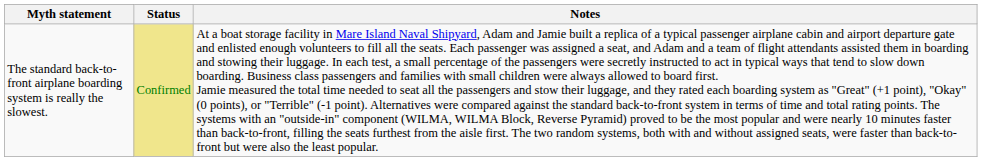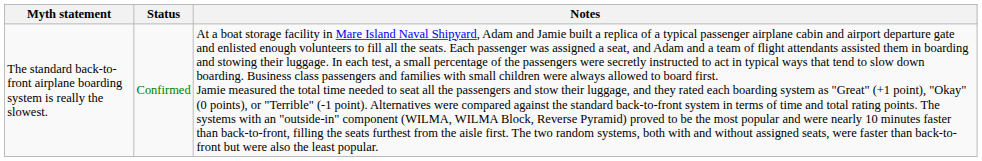(164, 90) khaki background -> (164, 90) no background
